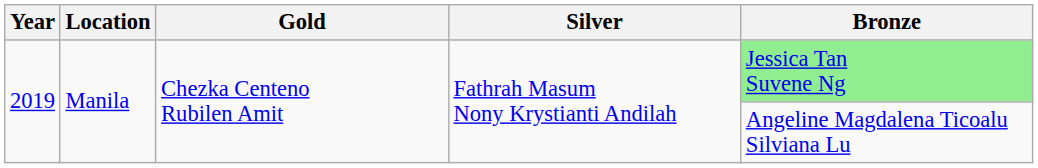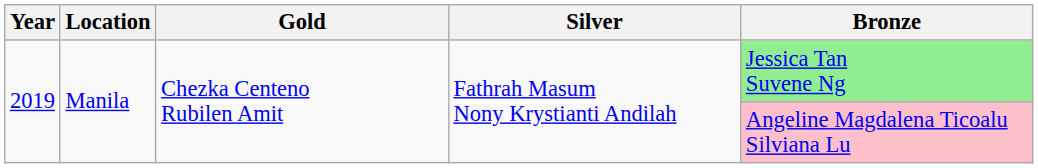(877, 132) no background -> (877, 132) pink background
